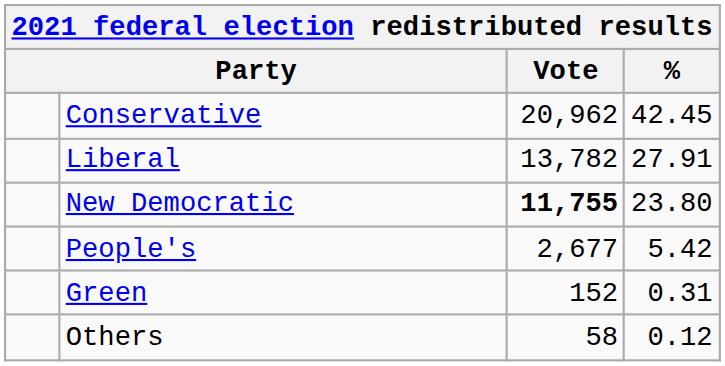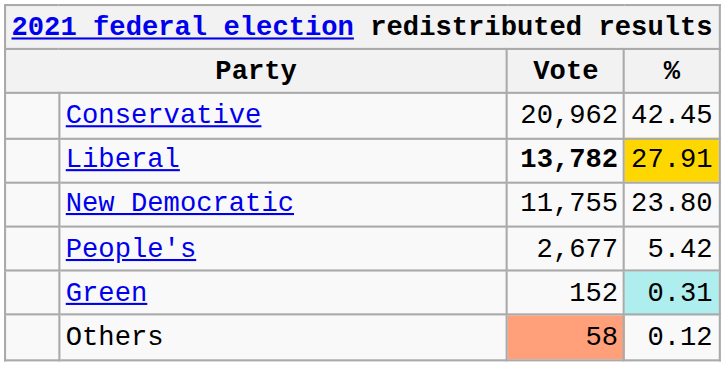(569, 160) normal -> (569, 160) bold
(672, 160) no background -> (672, 160) gold background
(569, 204) bold -> (569, 204) normal
(680, 293) no background -> (680, 293) paleturquoise background
(602, 337) no background -> (602, 337) lightsalmon background
